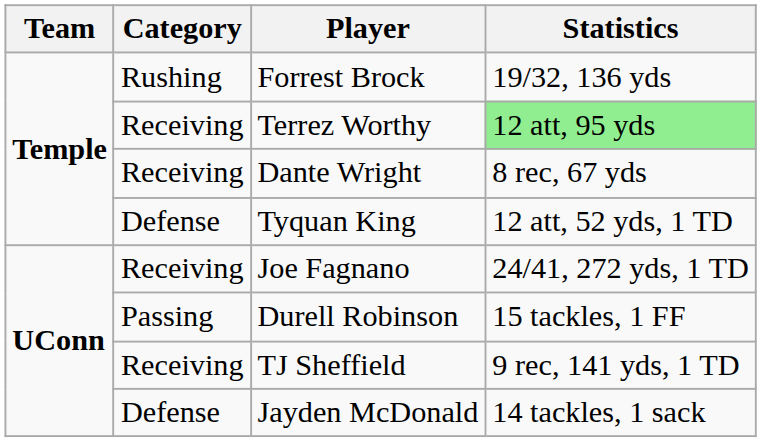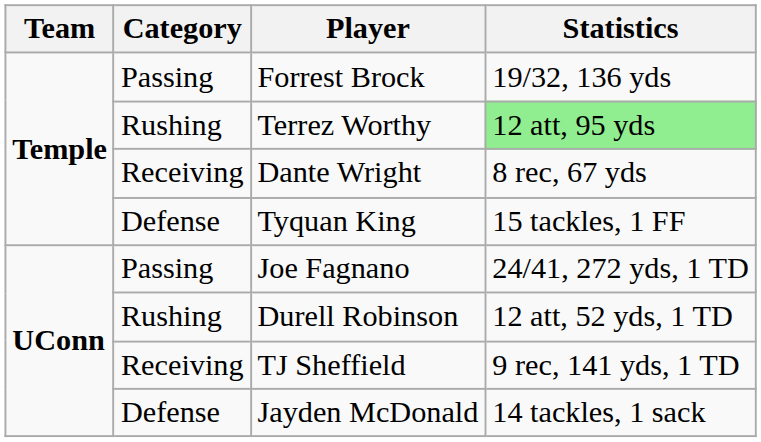(171, 76) Rushing -> (167, 76) Passing
(182, 124) Receiving -> (171, 124) Rushing
(613, 220) 12 att, 52 yds, 1 TD -> (589, 220) 15 tackles, 1 FF
(182, 268) Receiving -> (167, 268) Passing
(167, 316) Passing -> (171, 316) Rushing
(589, 316) 15 tackles, 1 FF -> (613, 316) 12 att, 52 yds, 1 TD
